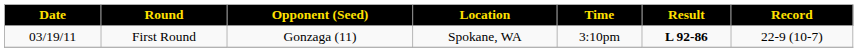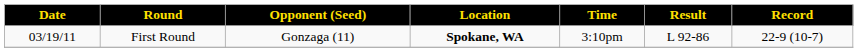(485, 36) normal -> (485, 36) bold
(686, 36) bold -> (688, 36) normal
